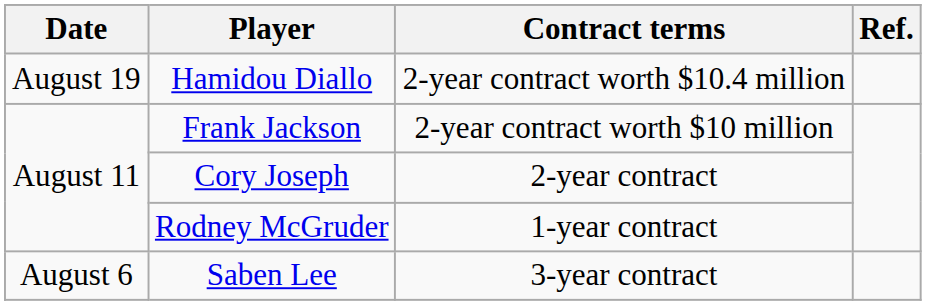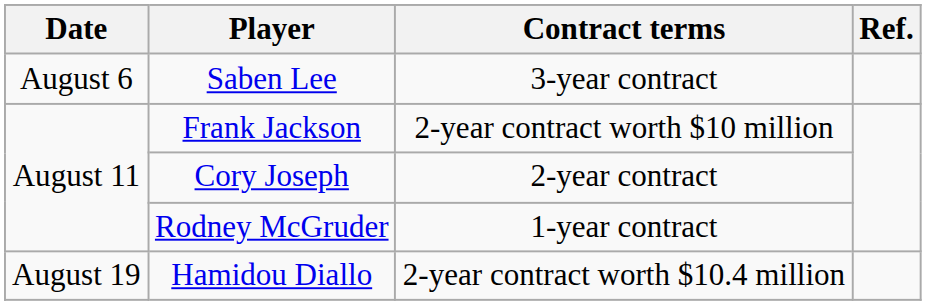rows swapped: (272, 275) <-> (272, 78)
